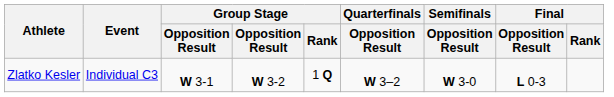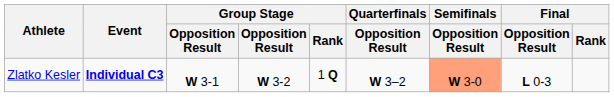(122, 75) normal -> (125, 75) bold
(460, 82) no background -> (465, 82) lightsalmon background
